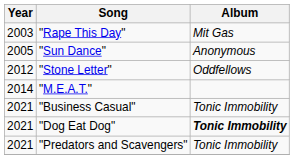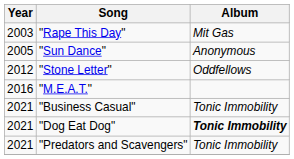(20, 88) 2014 -> (20, 88) 2016
